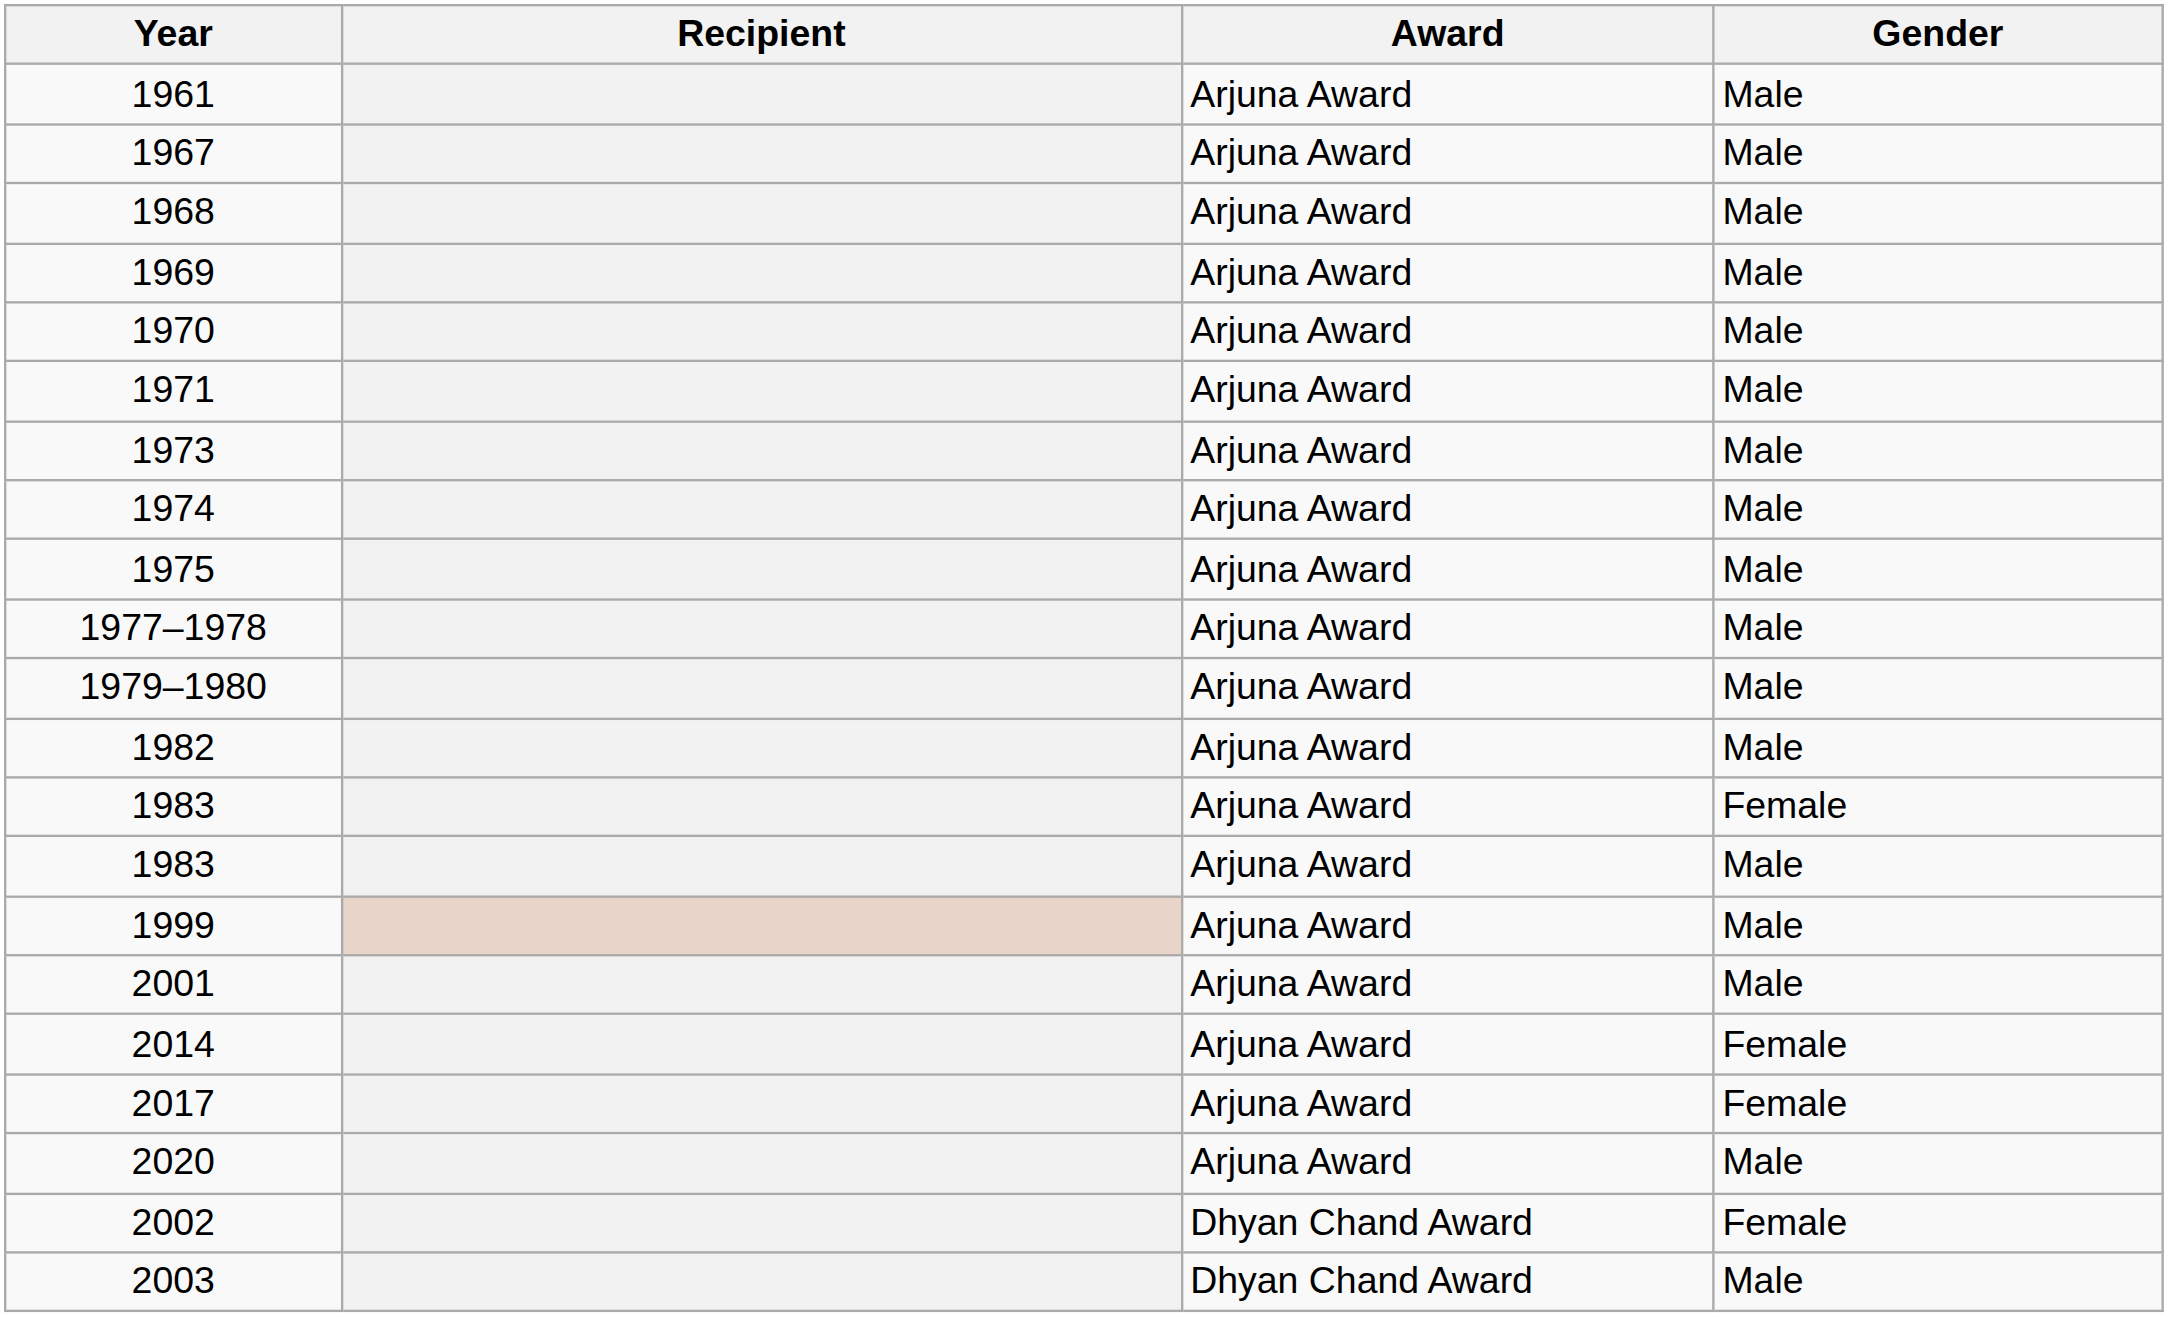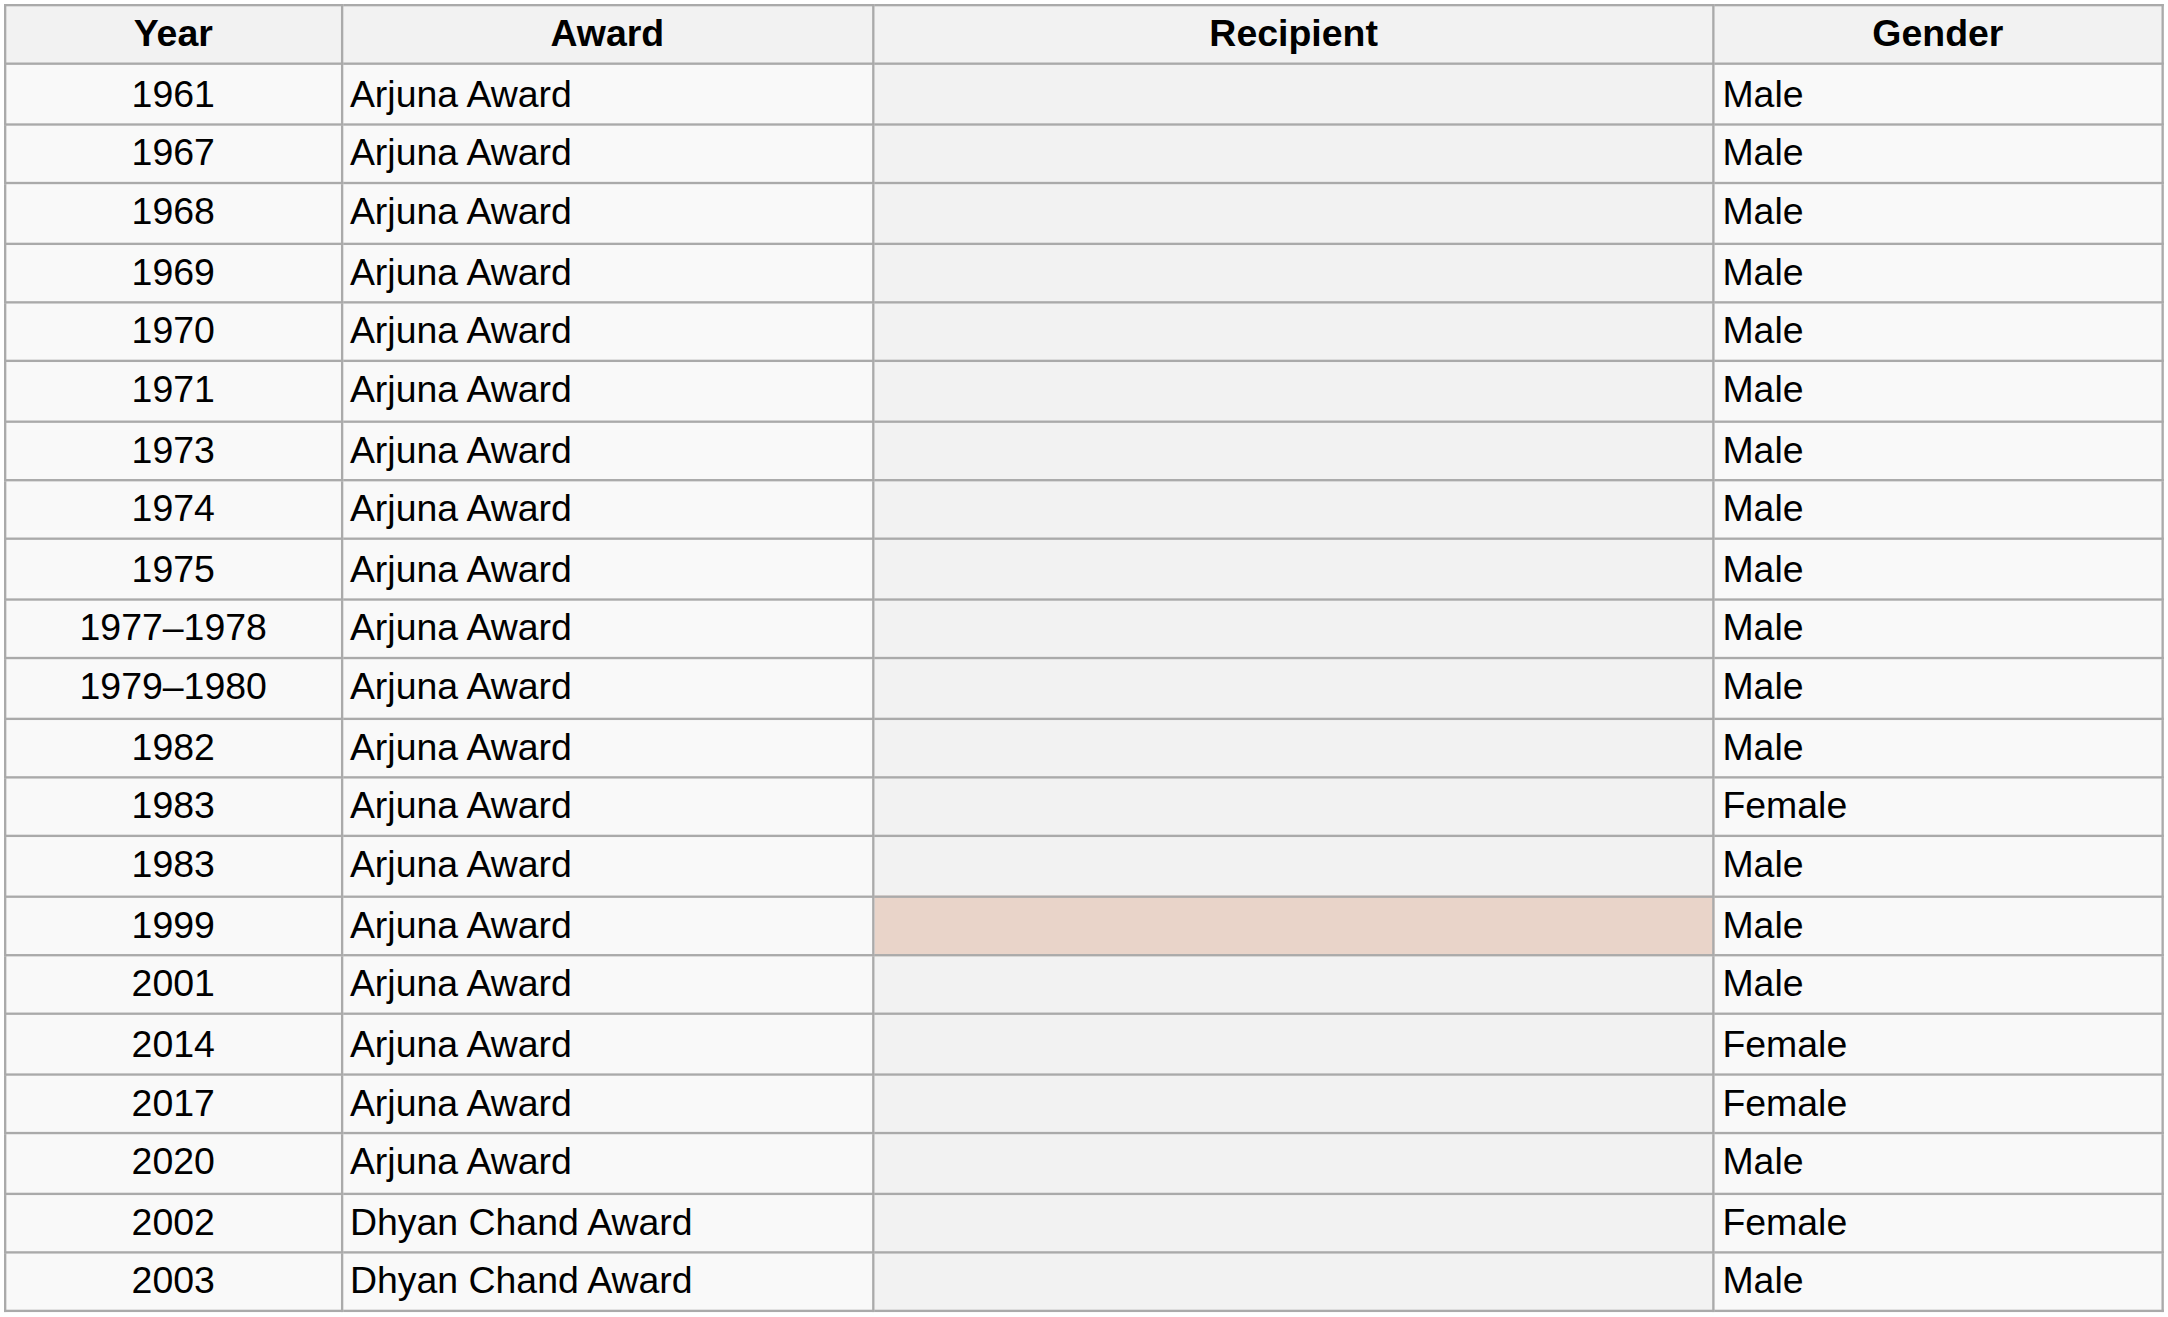columns swapped: (761, 34) <-> (1448, 34)
